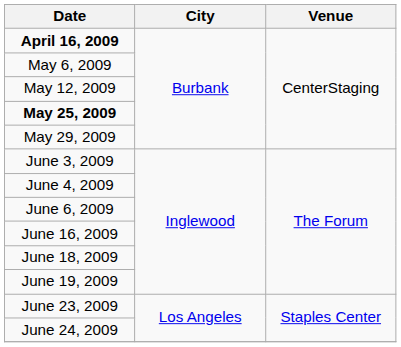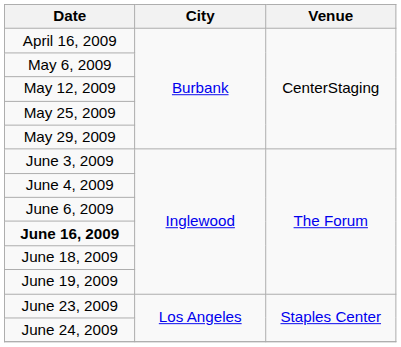(70, 40) bold -> (70, 40) normal
(70, 112) bold -> (70, 112) normal
(70, 233) normal -> (70, 233) bold
